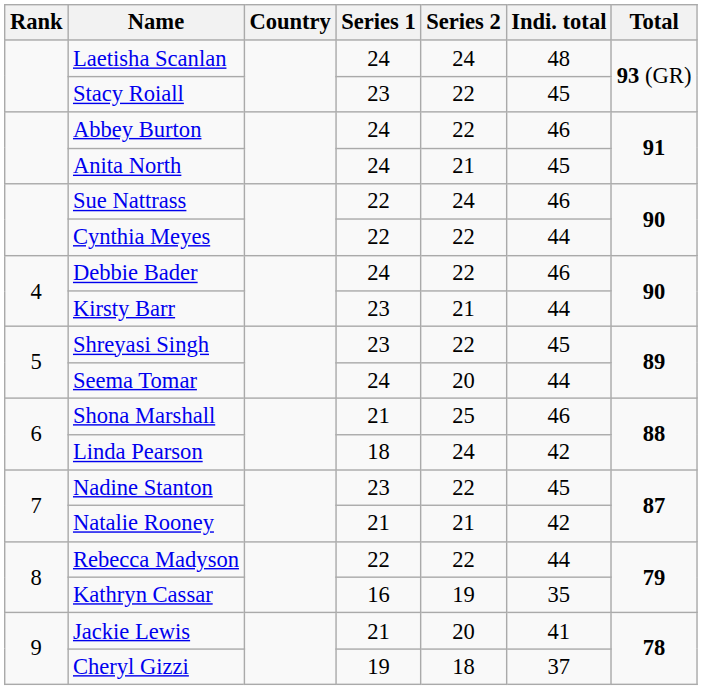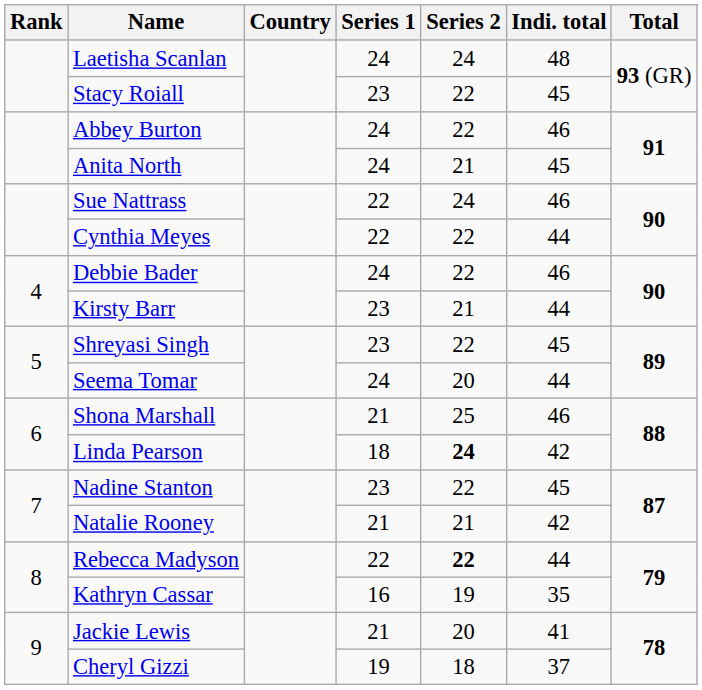(463, 451) normal -> (463, 451) bold
(463, 559) normal -> (463, 559) bold
